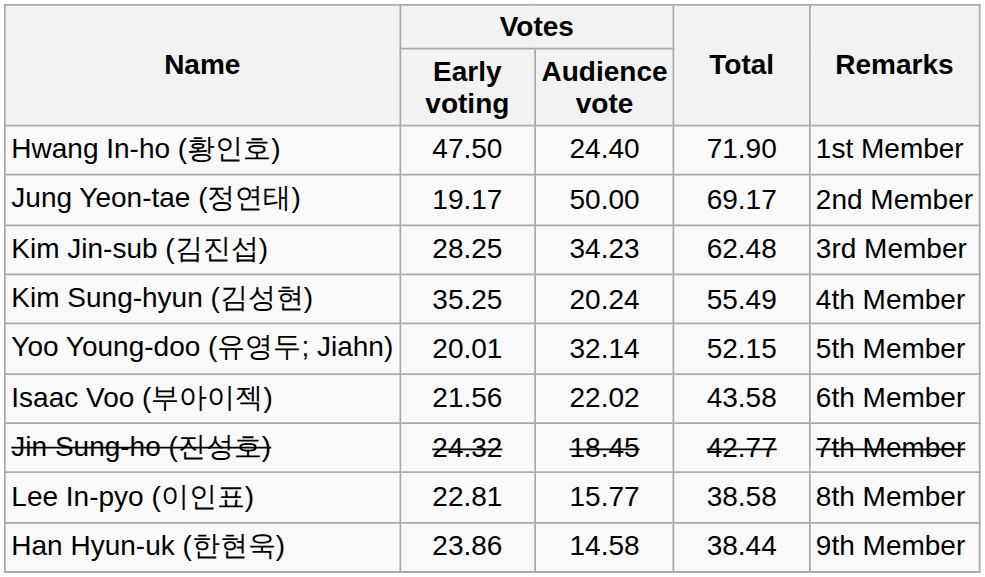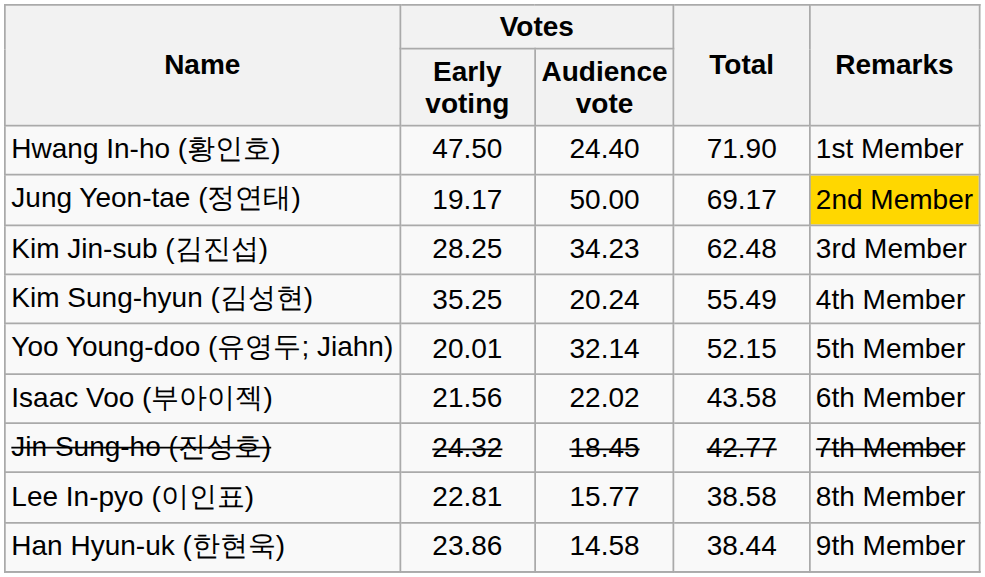(894, 199) no background -> (894, 199) gold background
